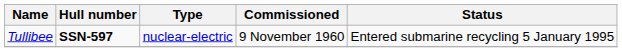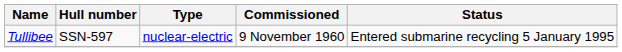(86, 36) bold -> (86, 36) normal
